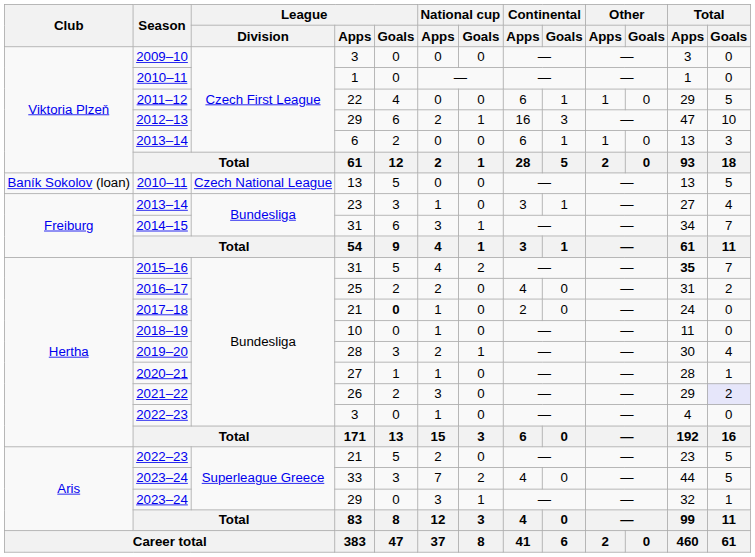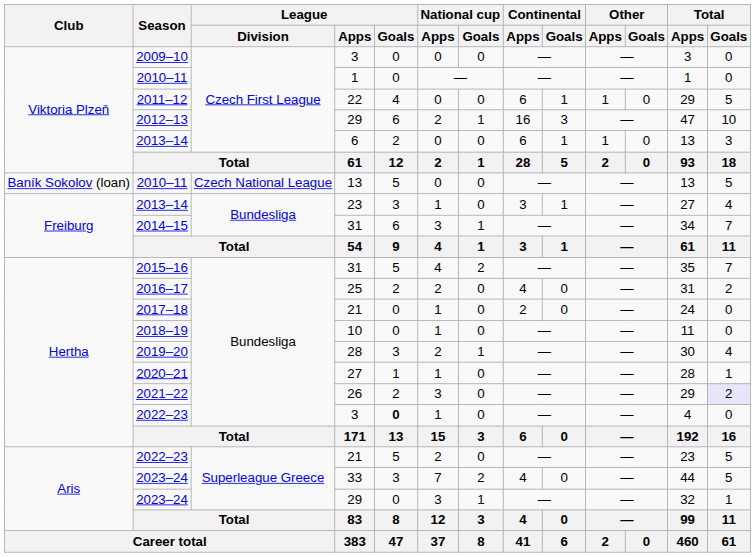(688, 267) bold -> (688, 267) normal
(396, 309) bold -> (396, 309) normal
(396, 415) normal -> (396, 415) bold
